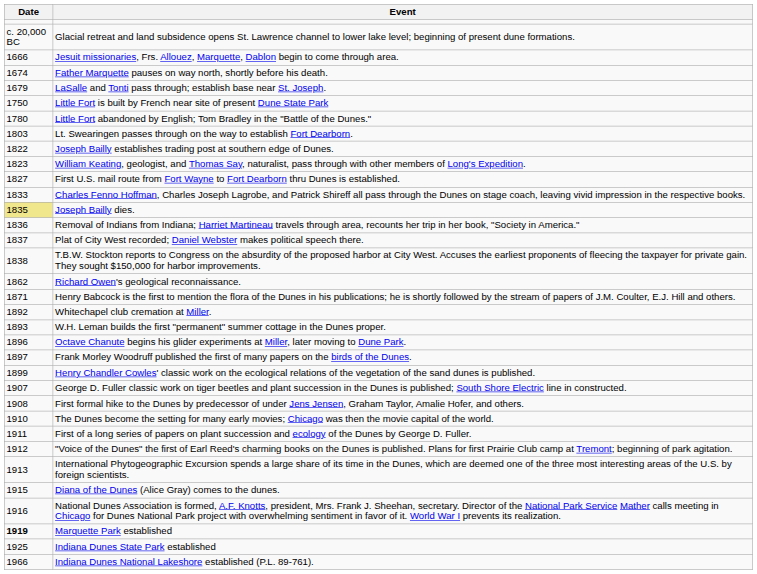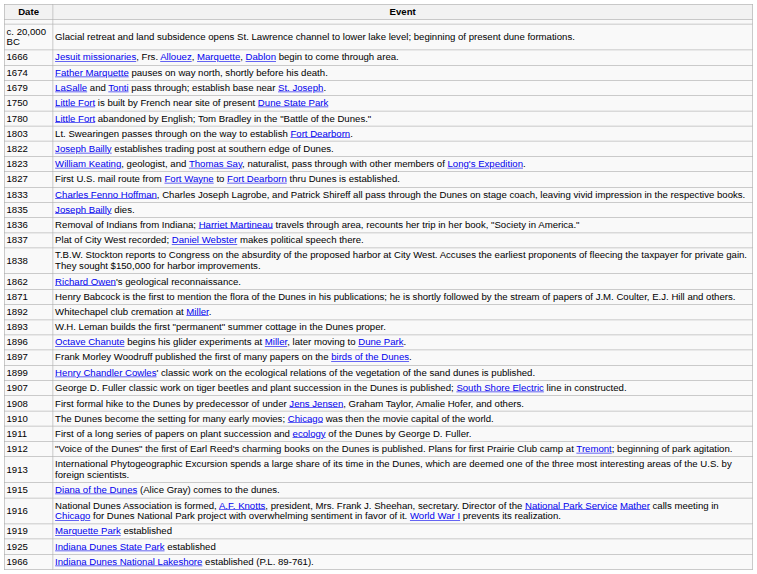(17, 210) khaki background -> (17, 210) no background
(17, 531) bold -> (17, 531) normal
